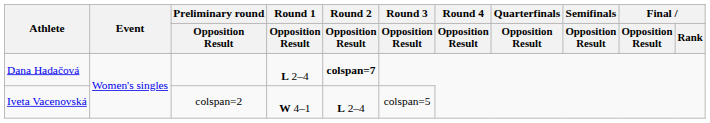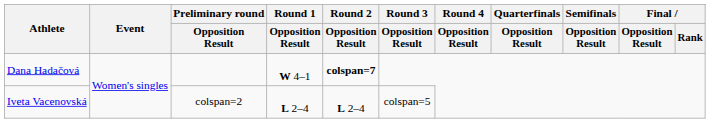(295, 76) L 2–4 -> (295, 76) W 4–1
(295, 109) W 4–1 -> (295, 109) L 2–4
